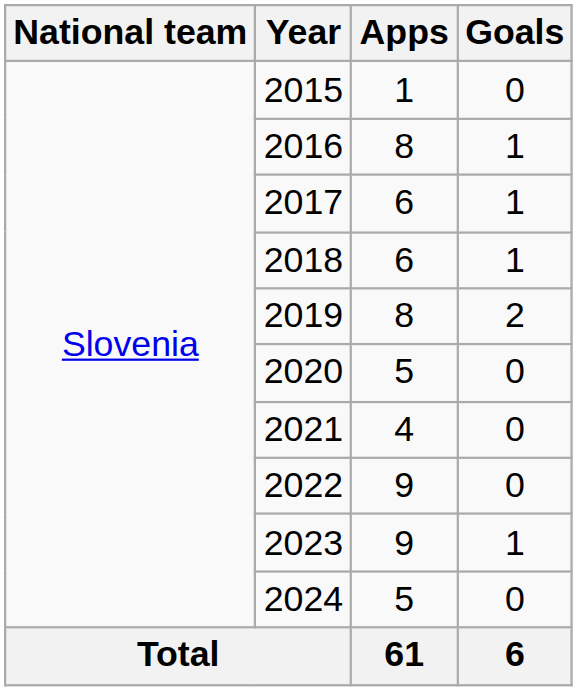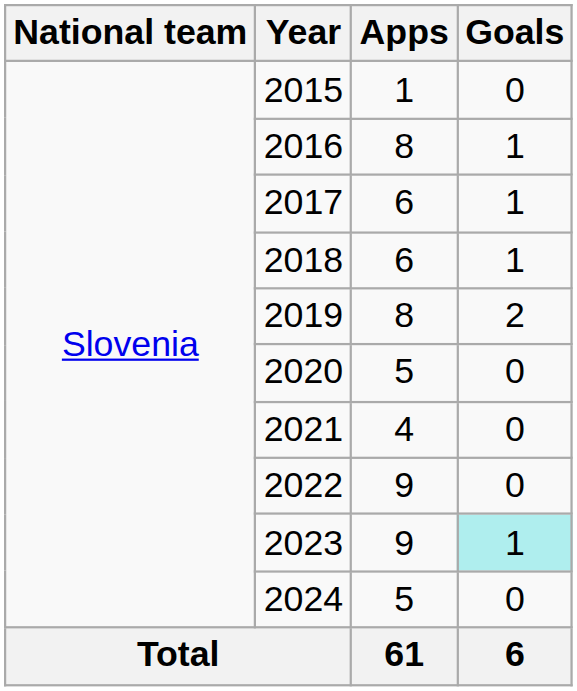(515, 542) no background -> (515, 542) paleturquoise background
